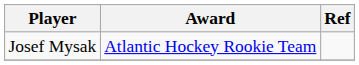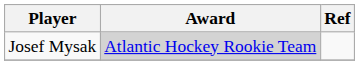(210, 45) no background -> (210, 45) lightgrey background
